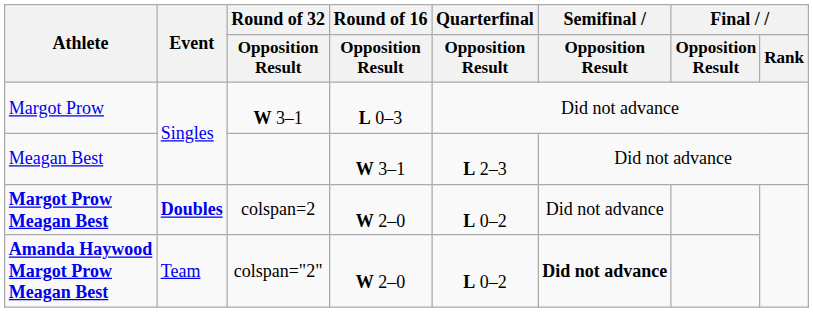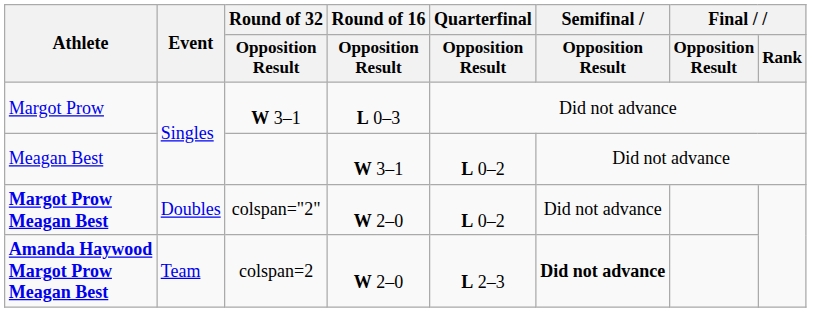(485, 169) L 2–3 -> (483, 169) L 0–2
(192, 210) bold -> (191, 210) normal
(278, 210) colspan=2 -> (276, 210) colspan="2"
(278, 271) colspan="2" -> (276, 271) colspan=2
(485, 282) L 0–2 -> (483, 282) L 2–3
